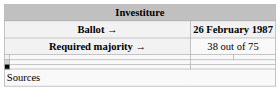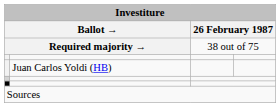+ row: (7, 68)
